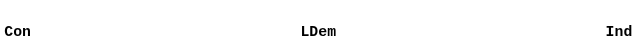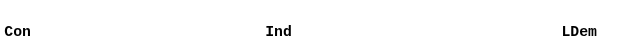columns swapped: (318, 10) <-> (619, 10)
